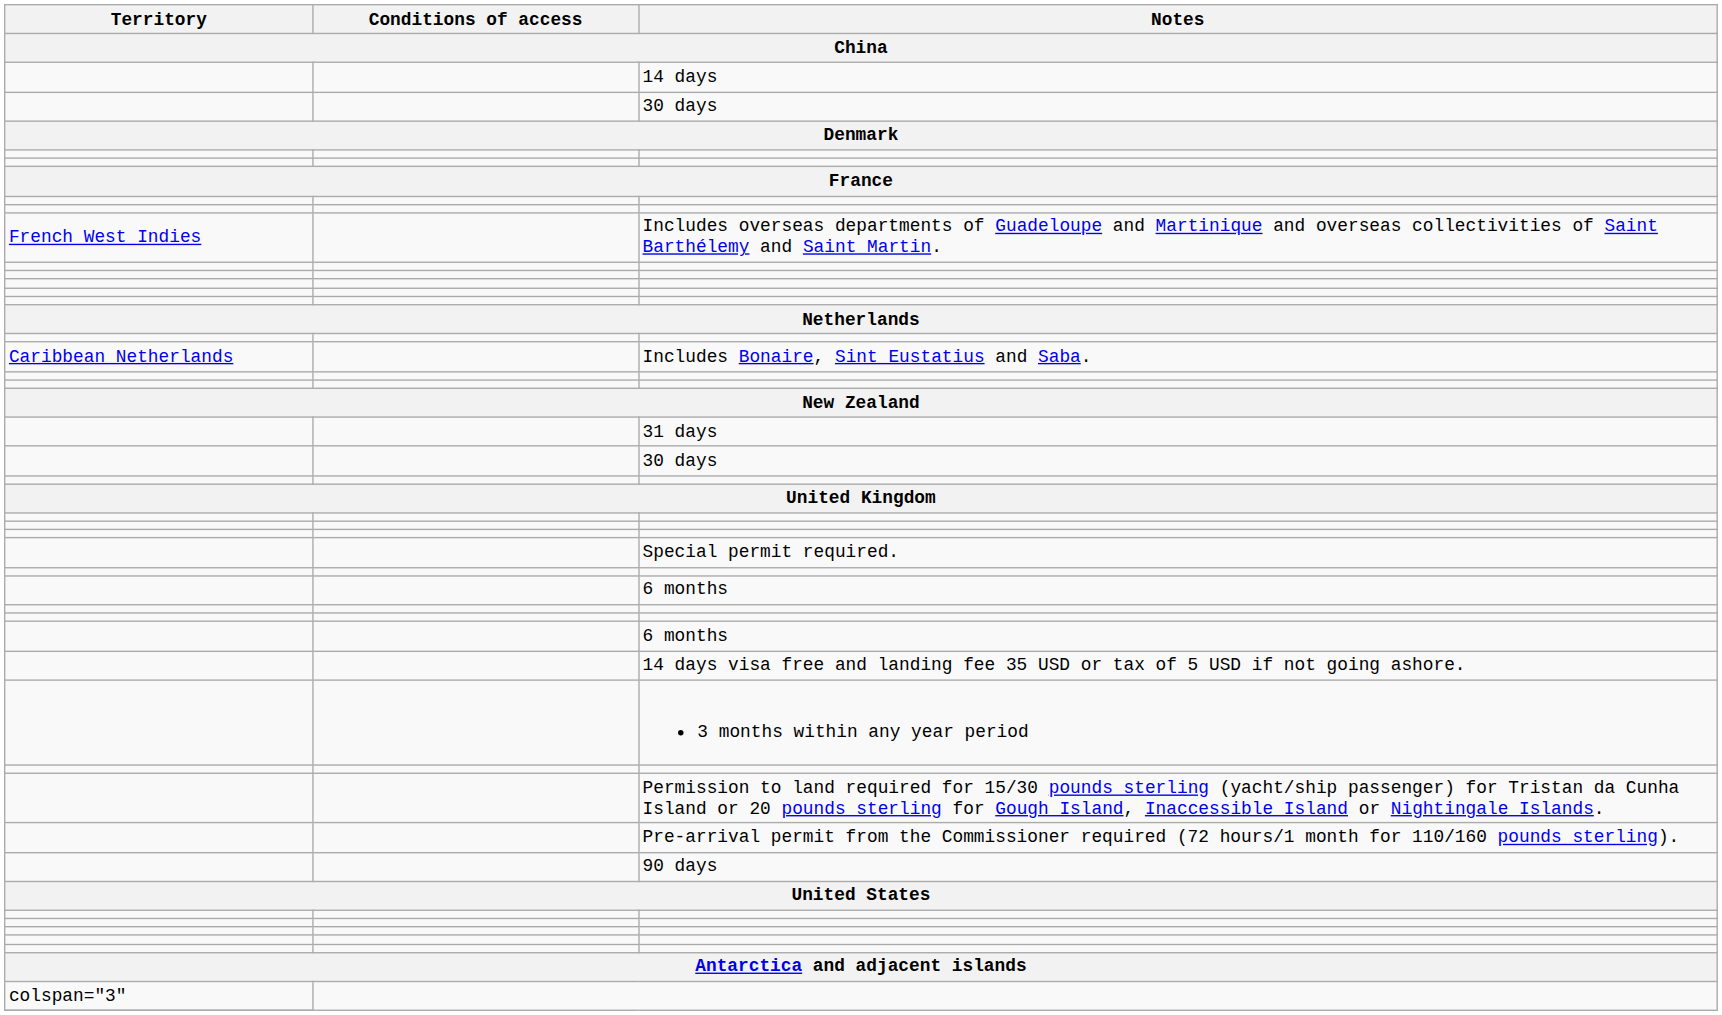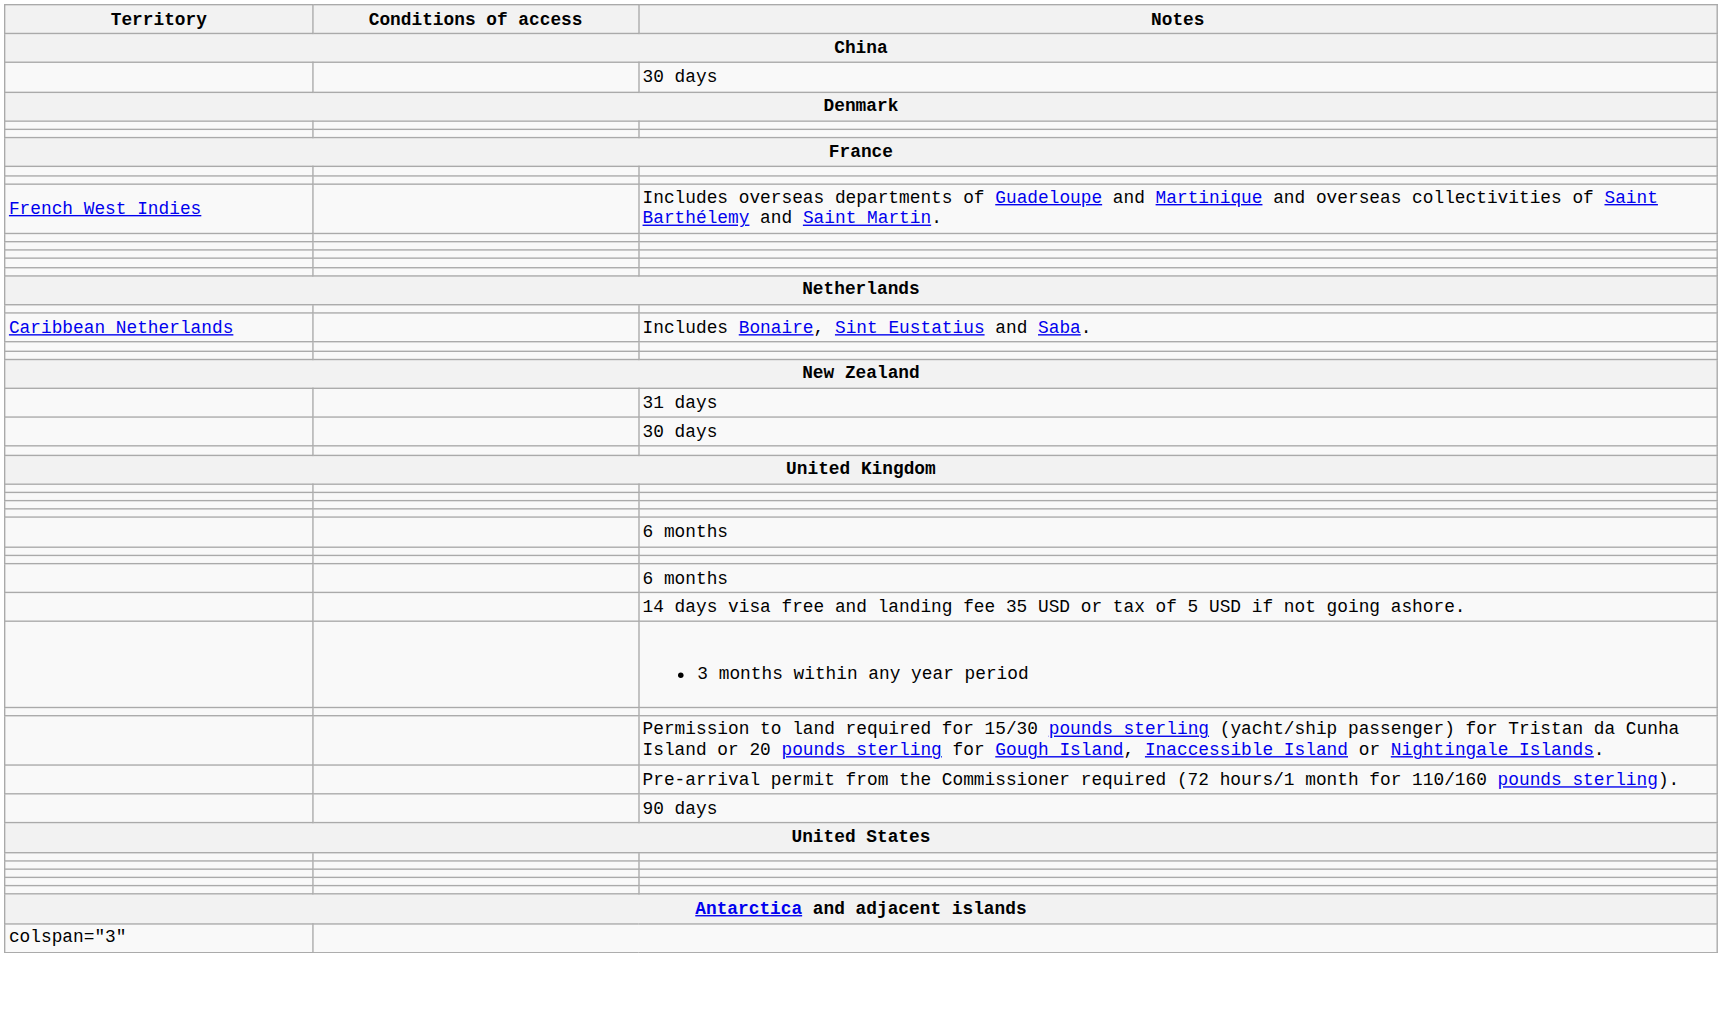- row: (159, 77)
- row: (159, 553)
